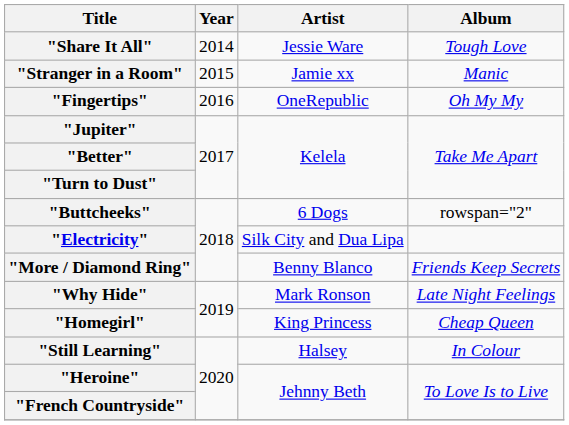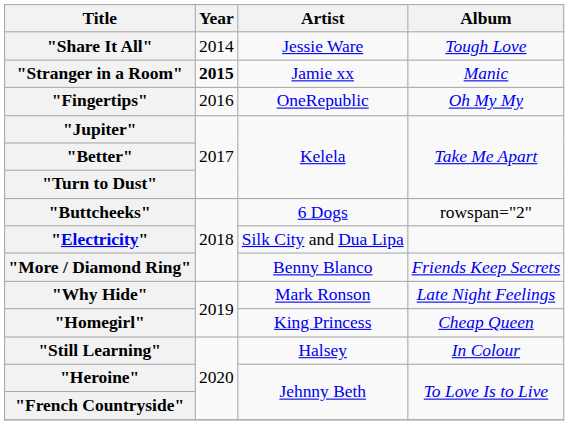(216, 73) normal -> (216, 73) bold
